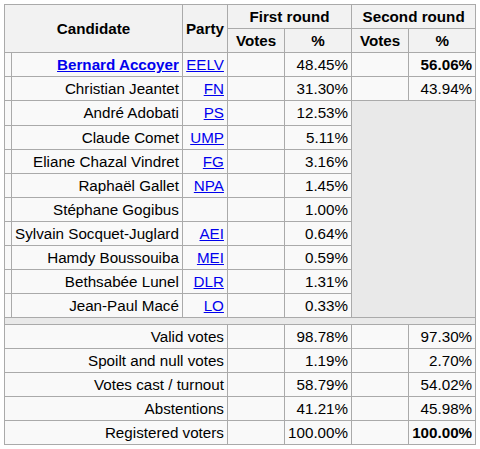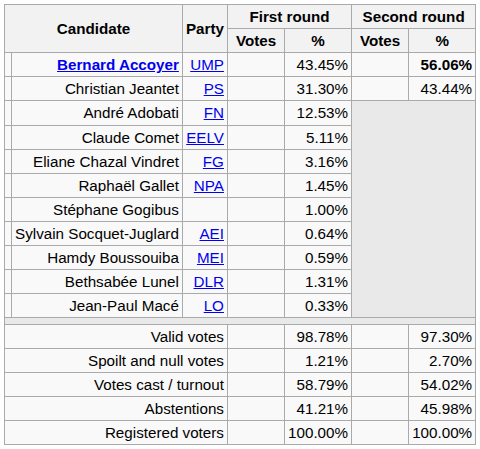(205, 65) EELV -> (207, 65) UMP
(322, 65) 48.45% -> (322, 65) 43.45%
(214, 89) FN -> (214, 89) PS
(446, 89) 43.94% -> (446, 89) 43.44%
(214, 113) PS -> (214, 113) FN
(207, 137) UMP -> (205, 137) EELV
(326, 361) 1.19% -> (326, 361) 1.21%
(442, 433) bold -> (442, 433) normal
